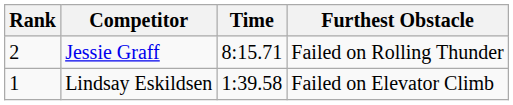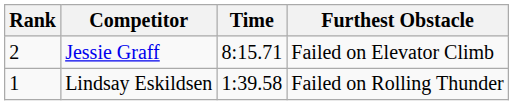(398, 52) Failed on Rolling Thunder -> (393, 52) Failed on Elevator Climb
(393, 83) Failed on Elevator Climb -> (398, 83) Failed on Rolling Thunder
